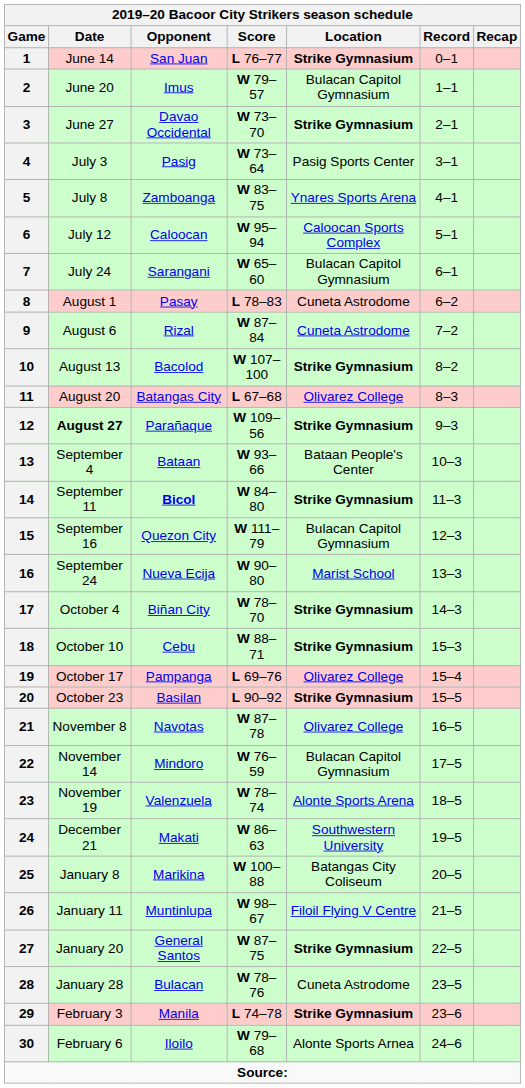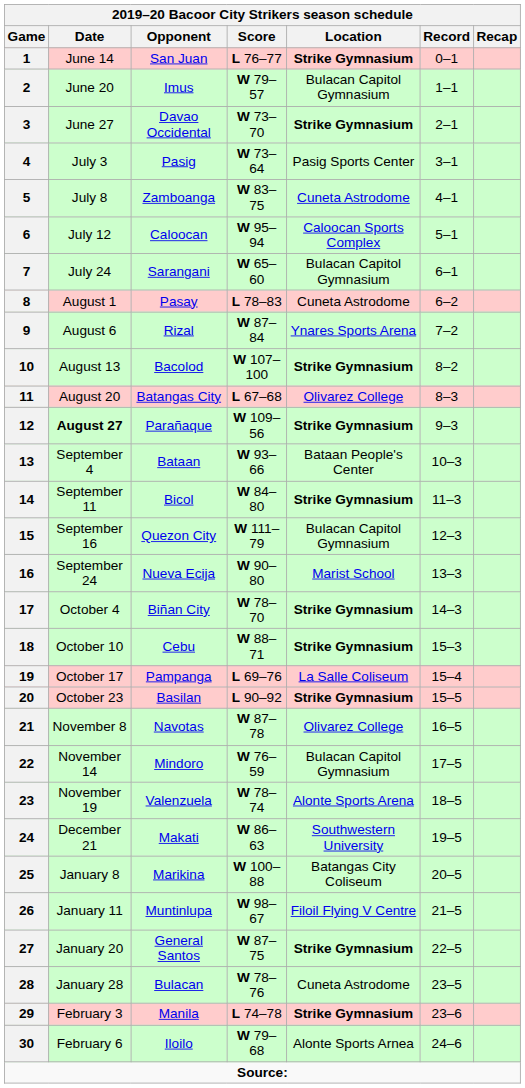(353, 198) Ynares Sports Arena -> (353, 198) Cuneta Astrodome
(353, 330) Cuneta Astrodome -> (353, 330) Ynares Sports Arena
(179, 499) bold -> (179, 499) normal
(353, 676) Olivarez College -> (353, 676) La Salle Coliseum
